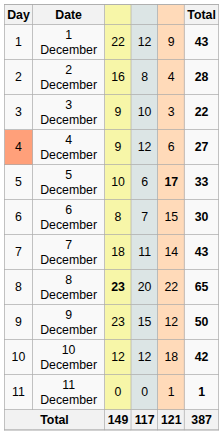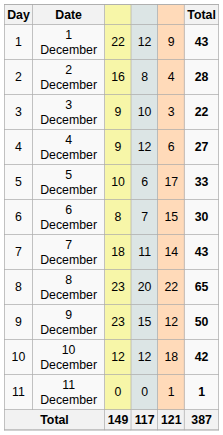(18, 146) lightsalmon background -> (18, 146) no background
(171, 182) bold -> (171, 182) normal
(118, 287) bold -> (118, 287) normal
